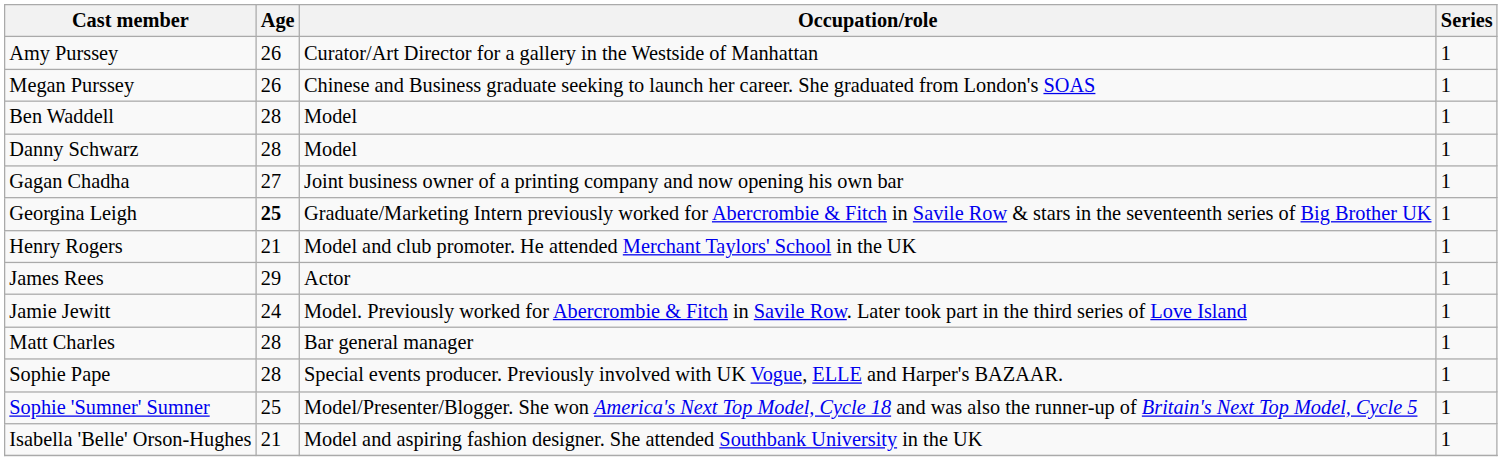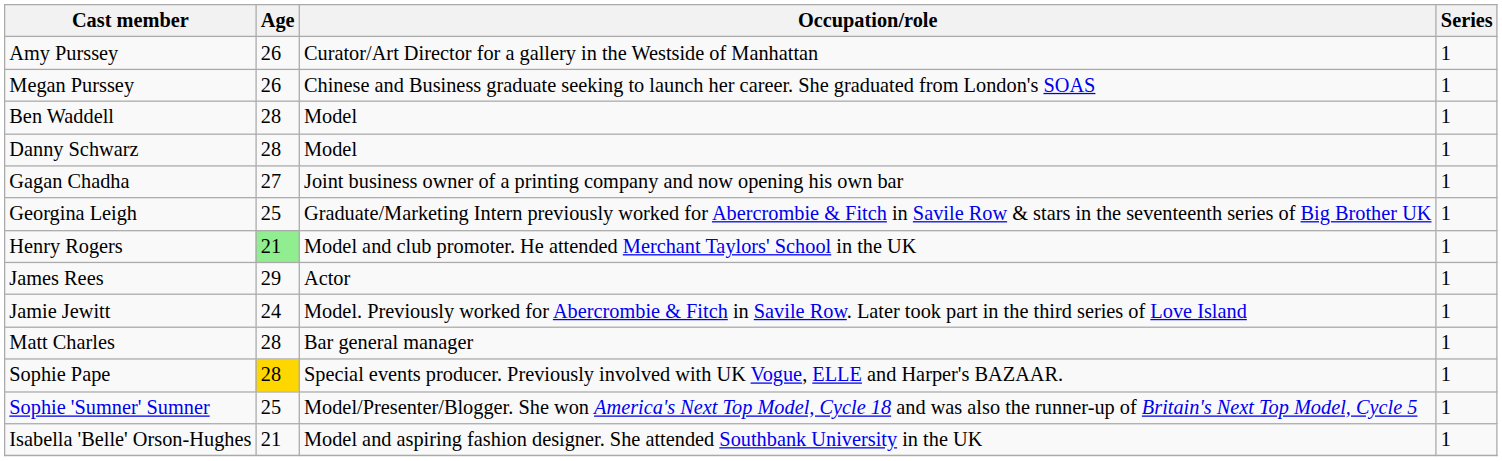(271, 213) bold -> (271, 213) normal
(271, 246) no background -> (271, 246) lightgreen background
(271, 375) no background -> (271, 375) gold background
